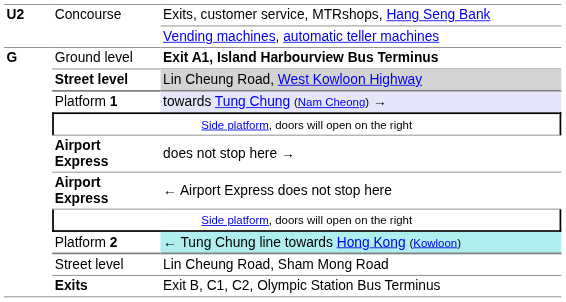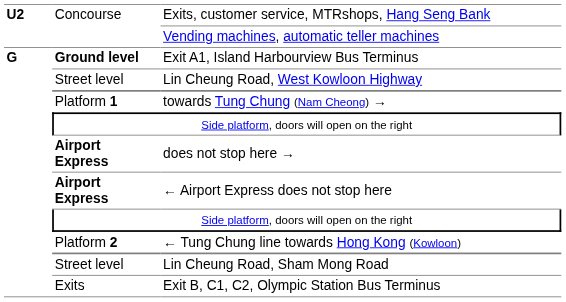(94, 58) normal -> (97, 58) bold
(301, 58) bold -> (291, 58) normal
(91, 79) bold -> (89, 79) normal
(293, 79) lightgrey background -> (293, 79) no background
(275, 102) lavender background -> (275, 102) no background
(312, 242) paleturquoise background -> (312, 242) no background
(71, 286) bold -> (70, 286) normal
